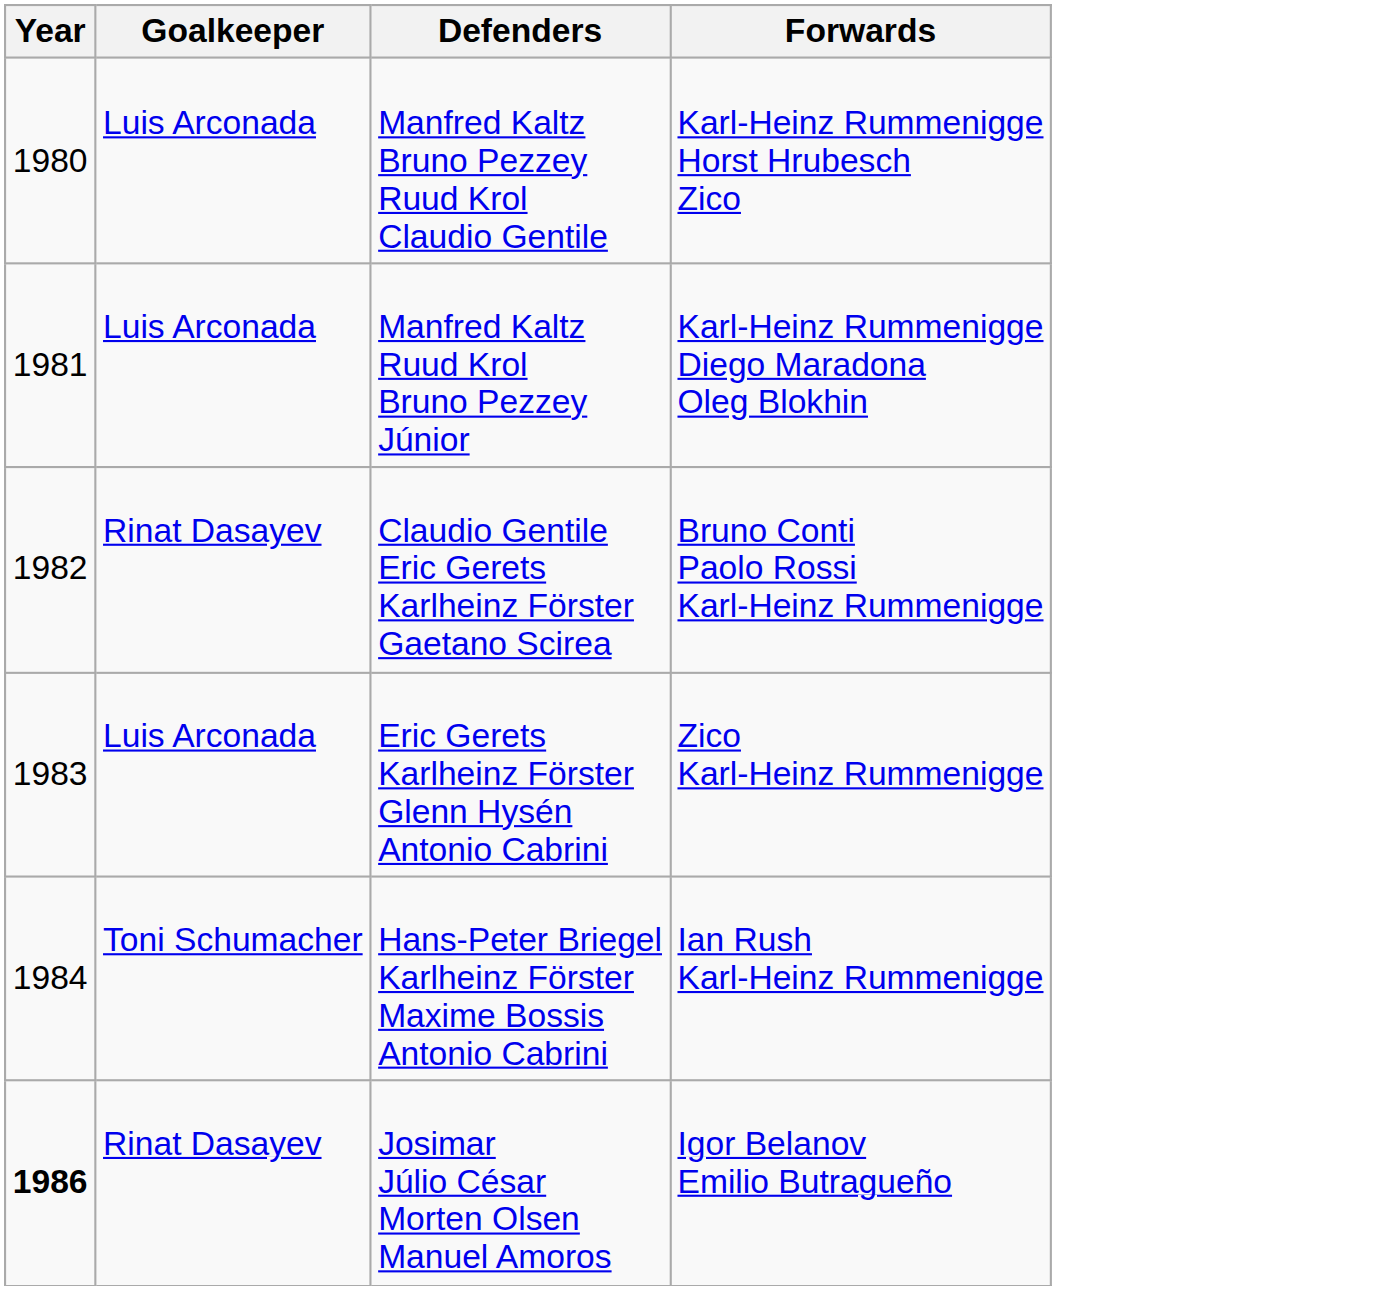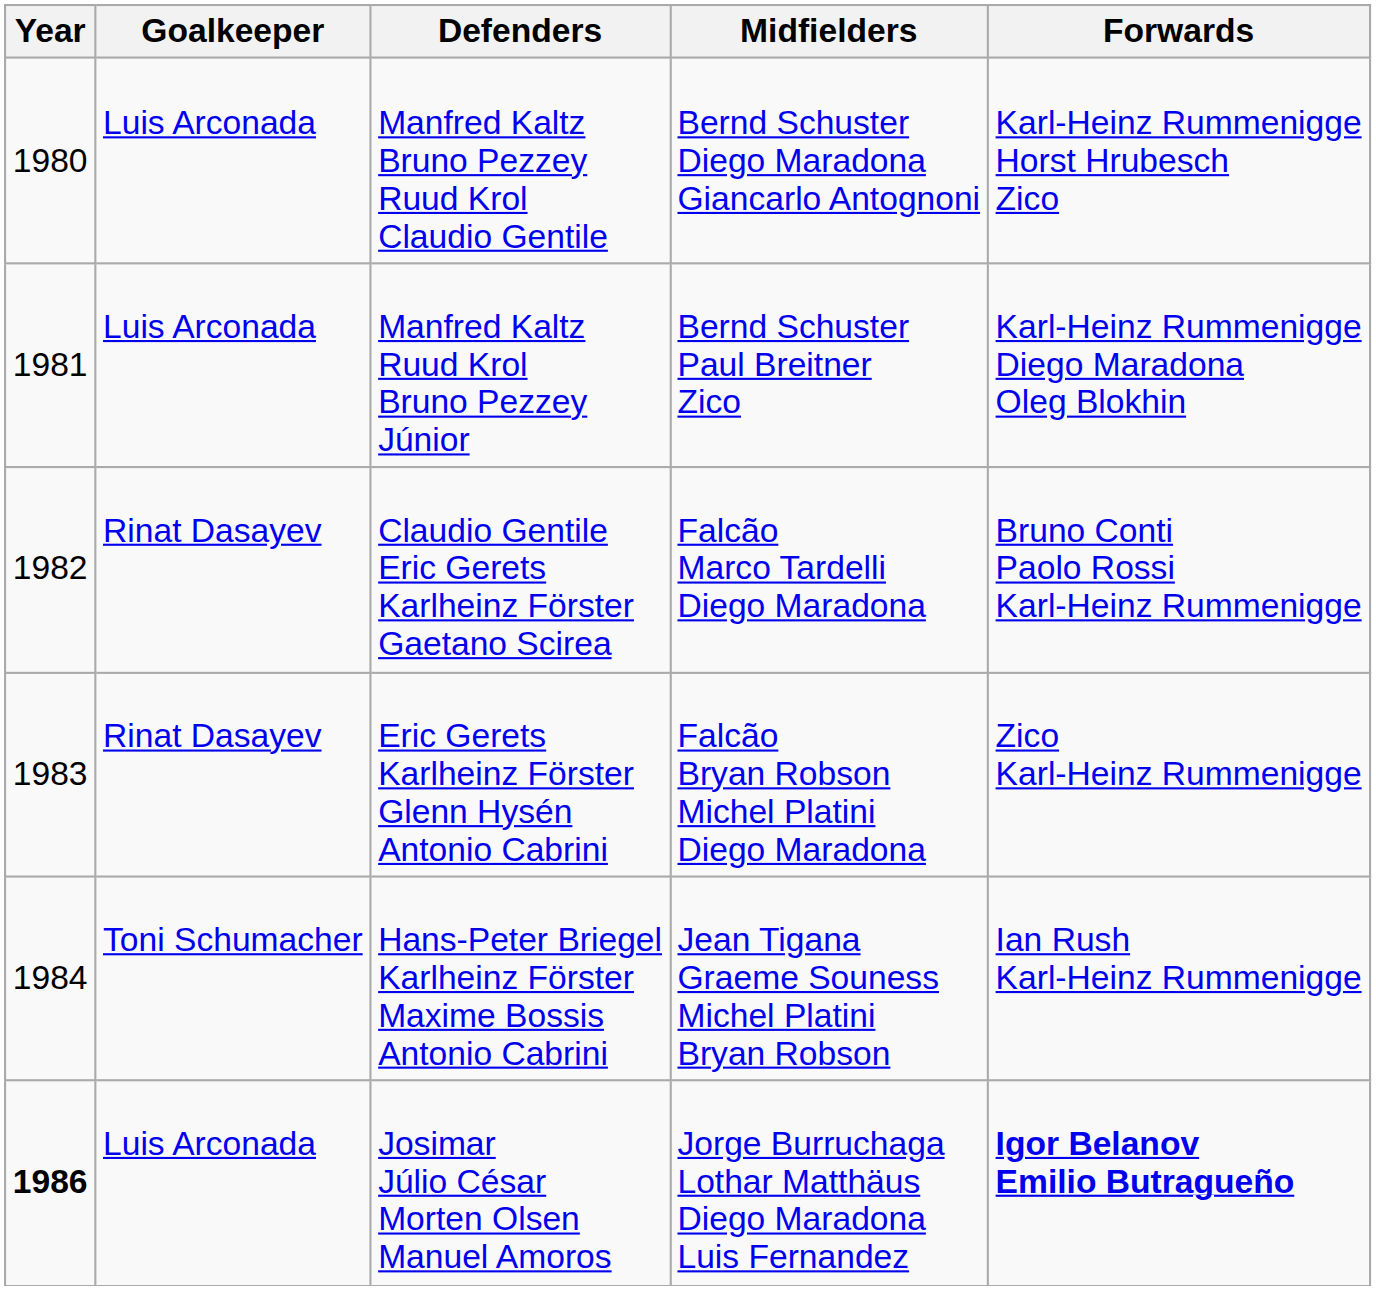+ column: (829, 31)
(210, 735) Luis Arconada -> (212, 735) Rinat Dasayev
(212, 1144) Rinat Dasayev -> (210, 1144) Luis Arconada
(815, 1163) normal -> (1145, 1163) bold
